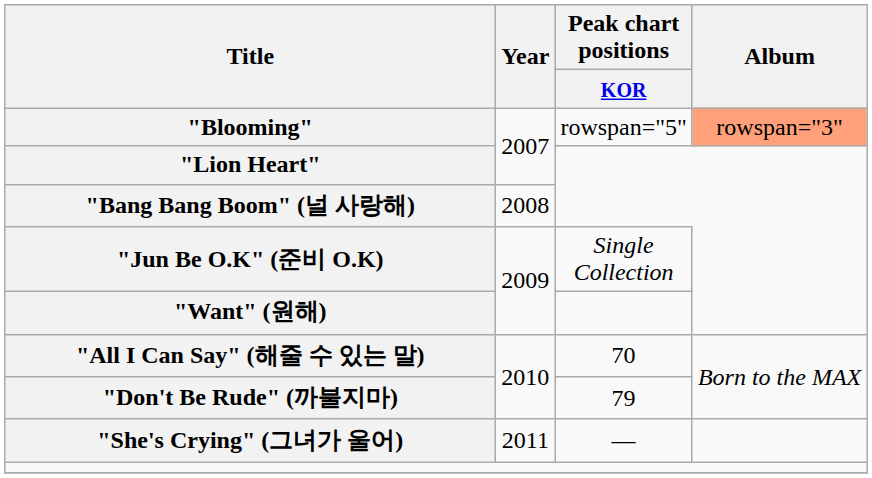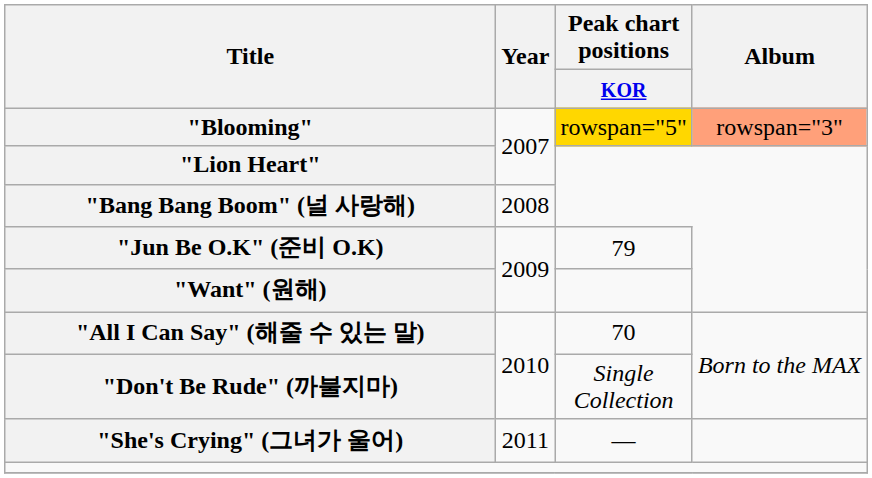(624, 126) no background -> (624, 126) gold background
(624, 258) Single Collection -> (624, 247) 79
(624, 397) 79 -> (624, 386) Single Collection
